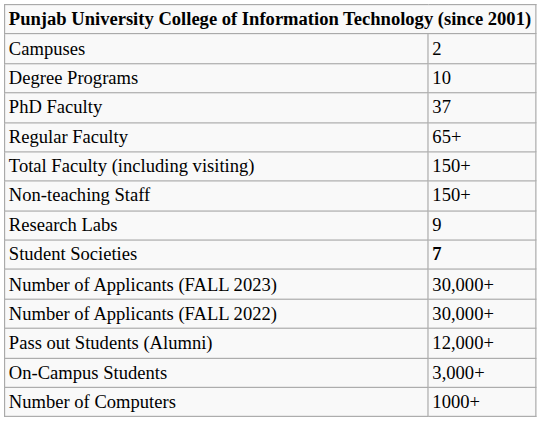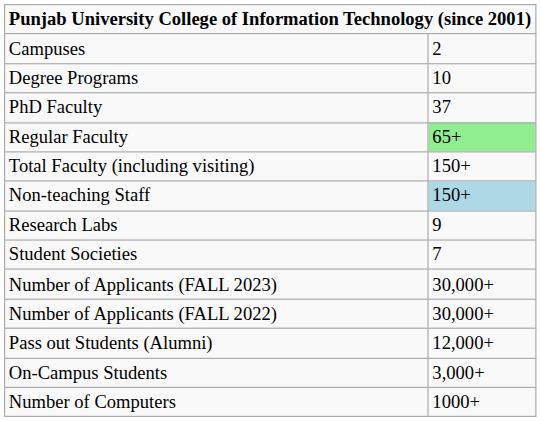(447, 136) no background -> (447, 136) lightgreen background
(452, 195) no background -> (452, 195) lightblue background
(437, 254) bold -> (437, 254) normal
